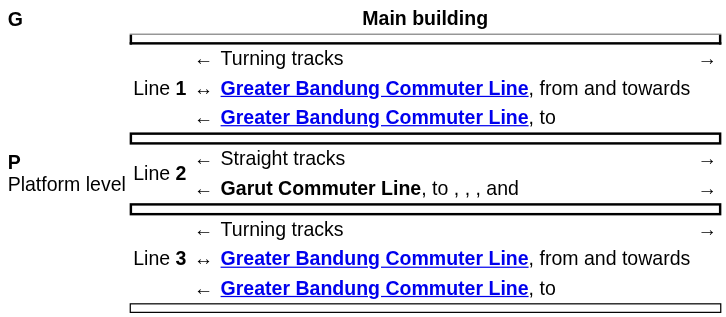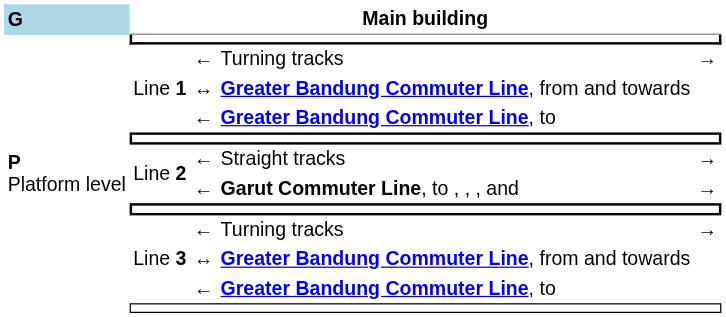(15, 19) no background -> (15, 19) lightblue background
